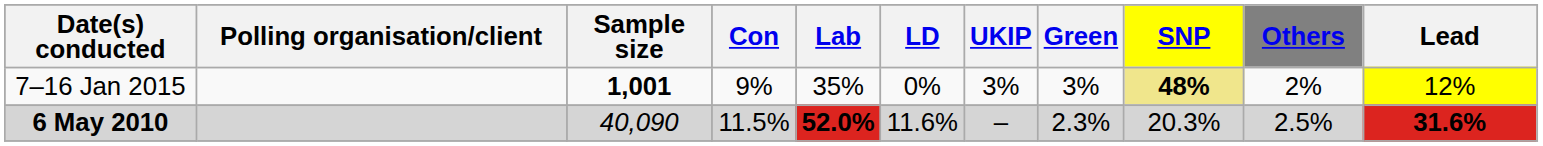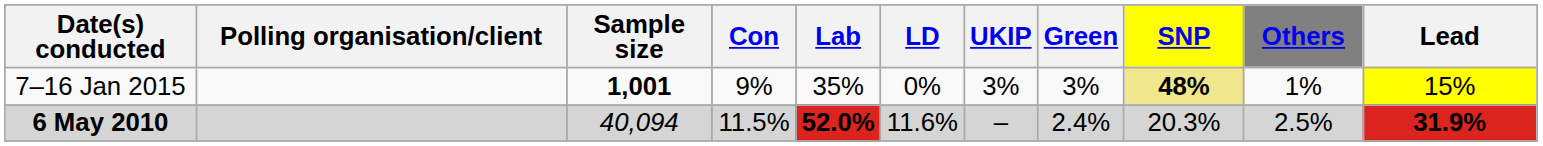(1303, 86) 2% -> (1303, 86) 1%
(1450, 86) 12% -> (1450, 86) 15%
(639, 123) 40,090 -> (639, 123) 40,094
(1081, 123) 2.3% -> (1081, 123) 2.4%
(1450, 123) 31.6% -> (1450, 123) 31.9%
